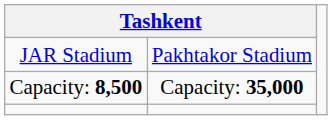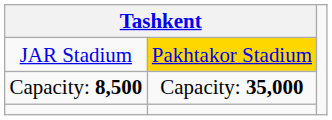(232, 54) no background -> (232, 54) gold background
